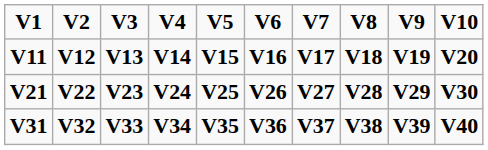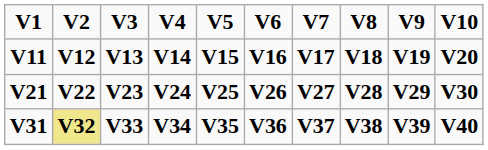(76, 126) no background -> (76, 126) khaki background
